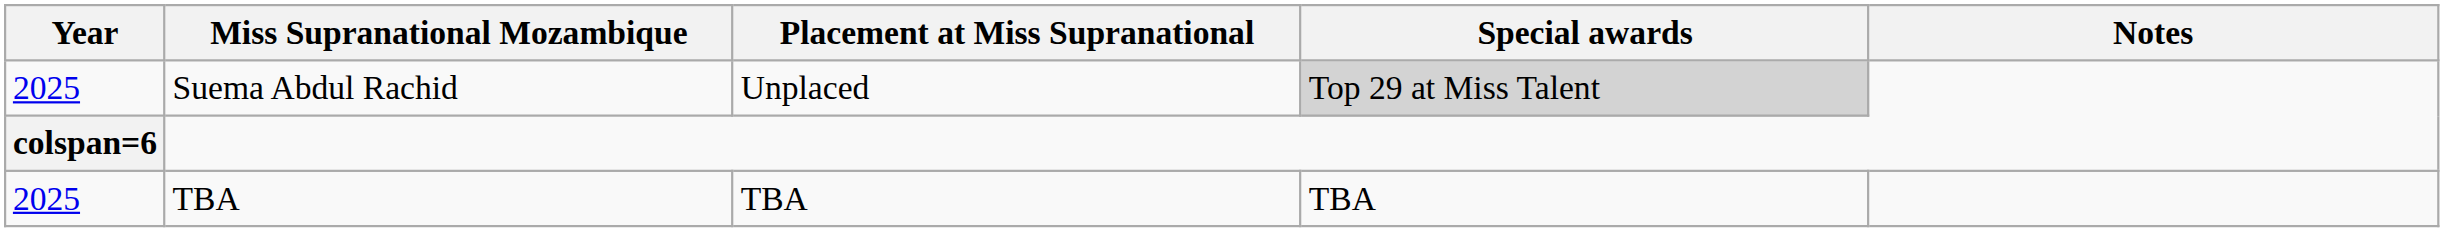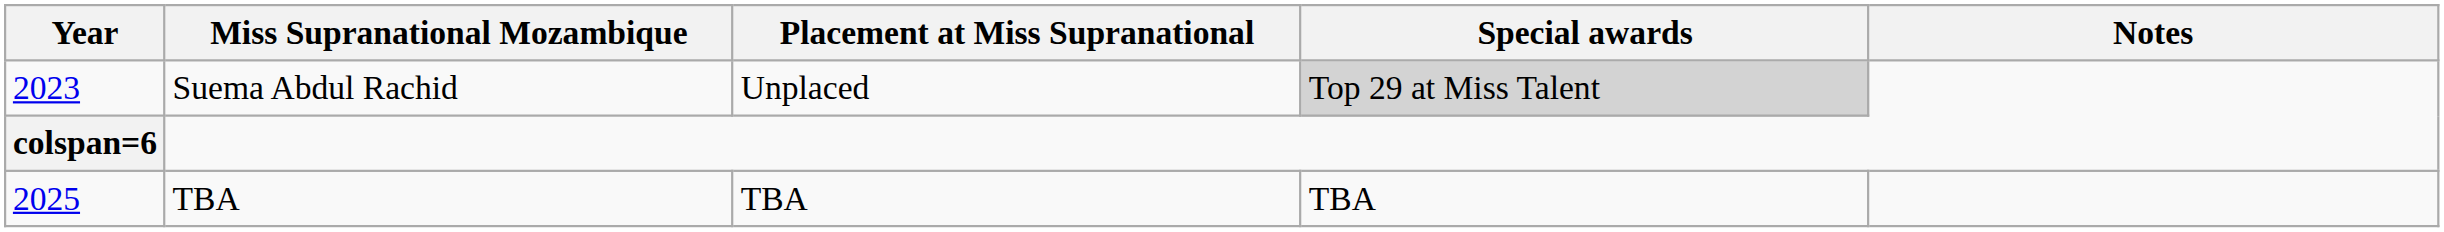(46, 87) 2025 -> (46, 87) 2023
